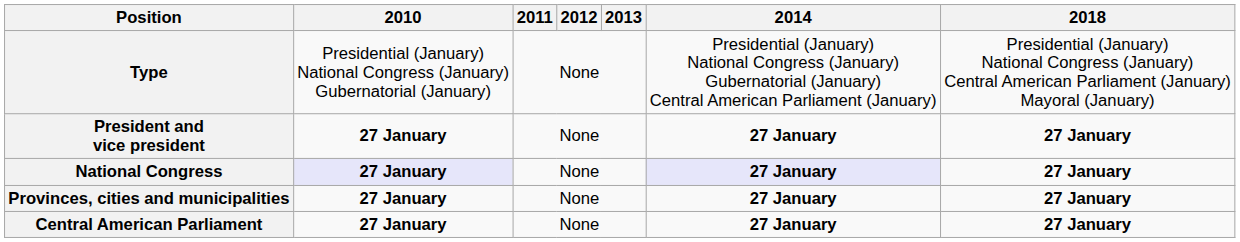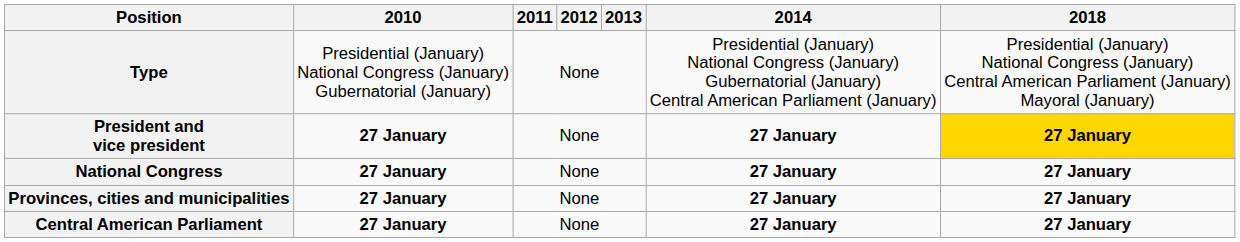(1088, 135) no background -> (1088, 135) gold background
(403, 171) lavender background -> (403, 171) no background
(793, 171) lavender background -> (793, 171) no background
